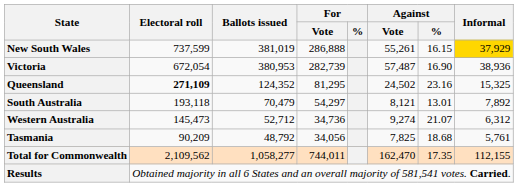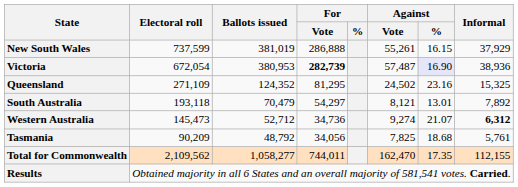(495, 48) gold background -> (495, 48) no background
(327, 66) normal -> (327, 66) bold
(440, 66) no background -> (440, 66) lavender background
(191, 84) bold -> (191, 84) normal
(498, 119) normal -> (498, 119) bold
